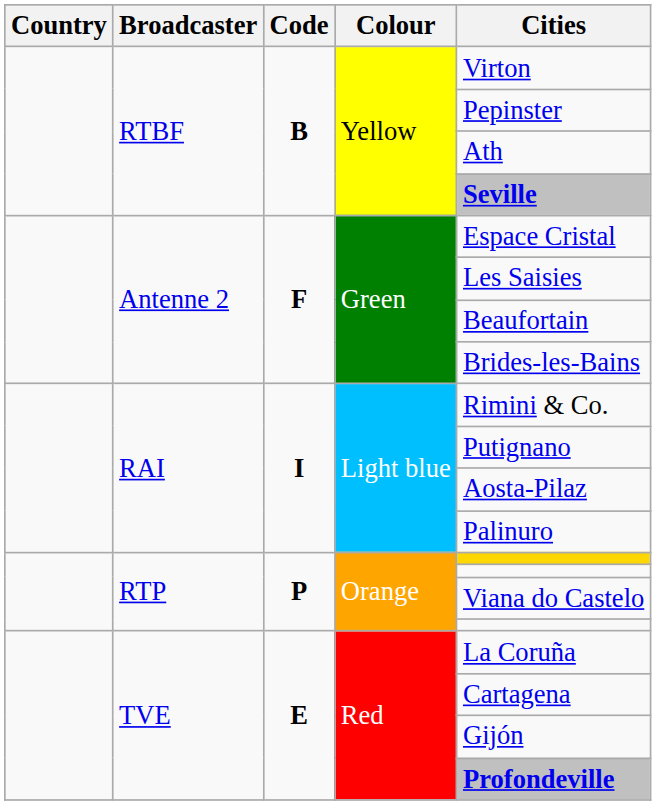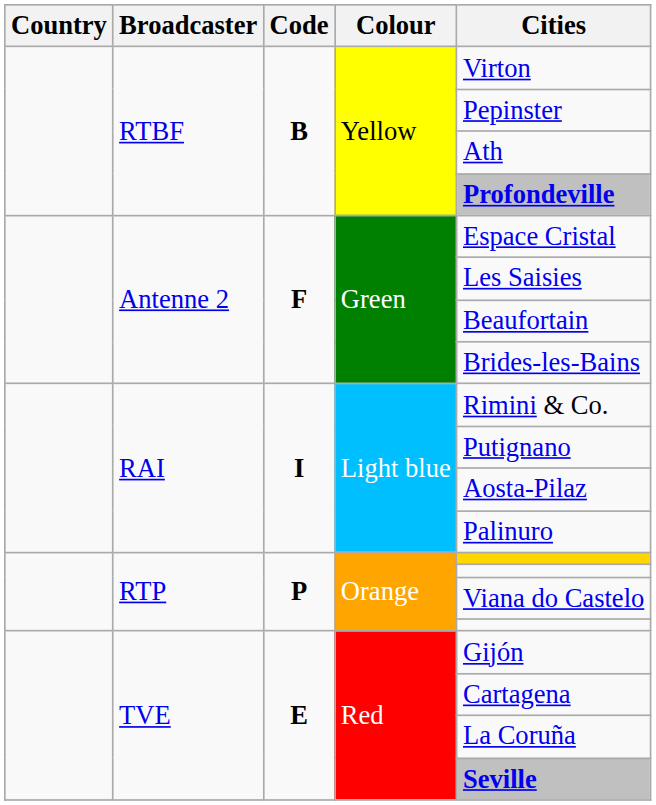(500, 194) Seville -> (539, 194) Profondeville
(519, 652) La Coruña -> (493, 652) Gijón
(493, 736) Gijón -> (519, 736) La Coruña
(539, 778) Profondeville -> (500, 778) Seville
